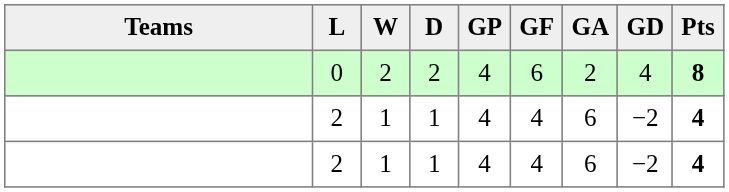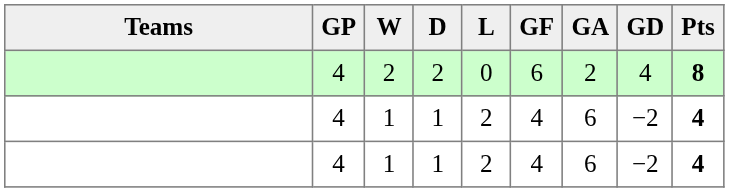columns swapped: (485, 27) <-> (337, 27)
